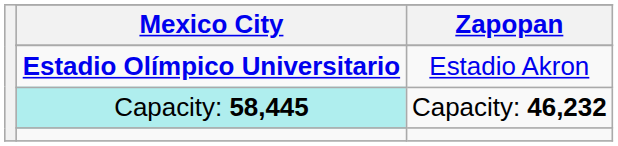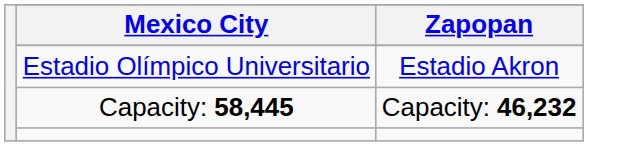(211, 66) bold -> (196, 66) normal
(211, 107) paleturquoise background -> (196, 107) no background
